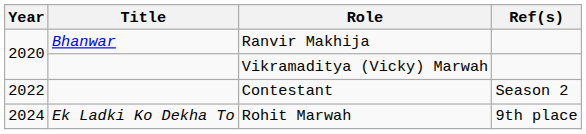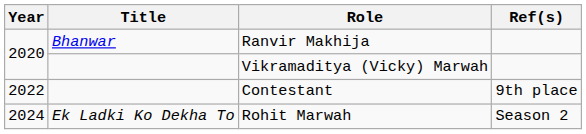(532, 91) Season 2 -> (537, 91) 9th place
(537, 116) 9th place -> (532, 116) Season 2
